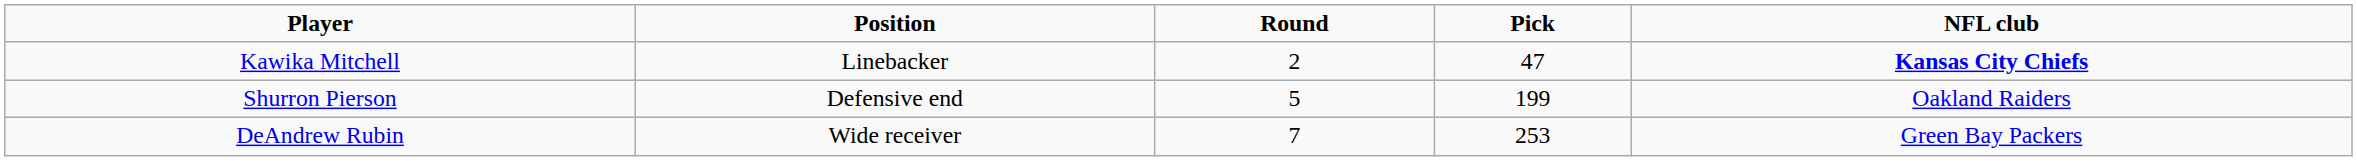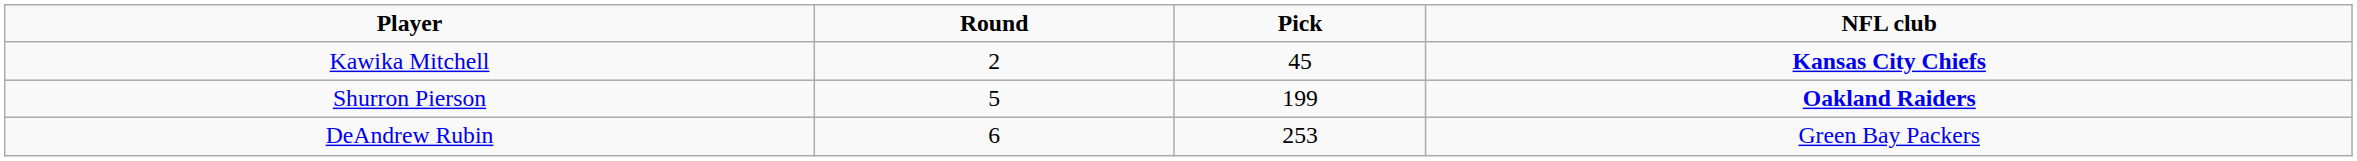- column: (895, 23)
(1533, 60) 47 -> (1300, 60) 45
(1992, 98) normal -> (1889, 98) bold
(1294, 135) 7 -> (994, 135) 6
